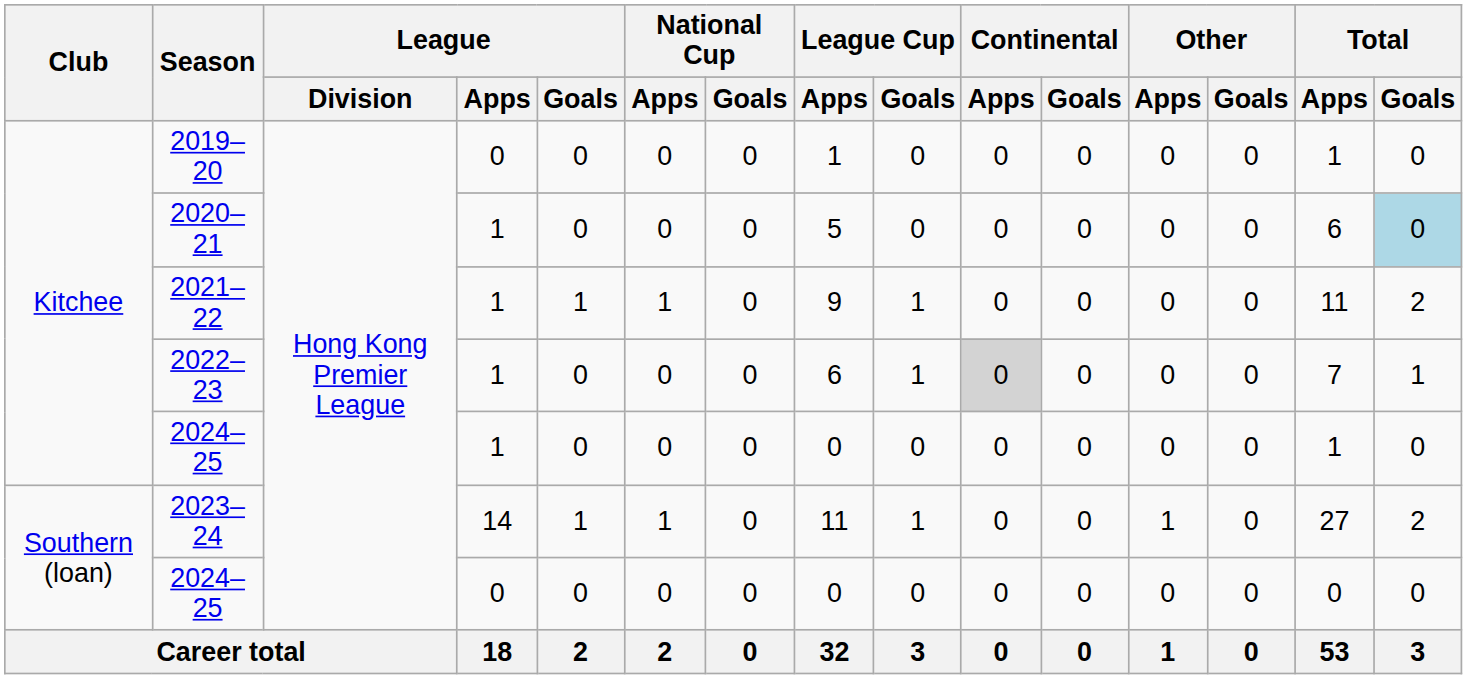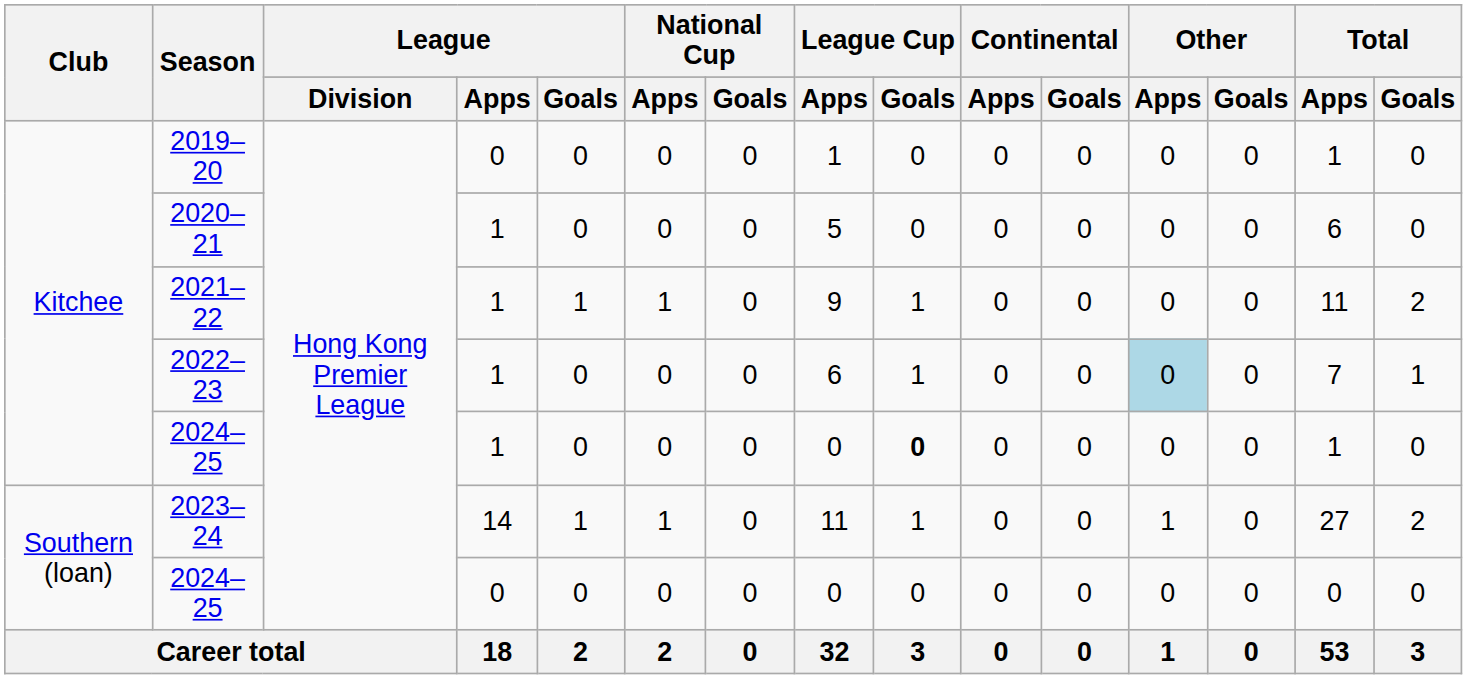(1418, 229) lightblue background -> (1418, 229) no background
(1001, 375) lightgrey background -> (1001, 375) no background
(1168, 375) no background -> (1168, 375) lightblue background
(918, 447) normal -> (918, 447) bold
